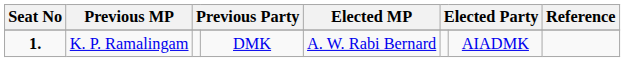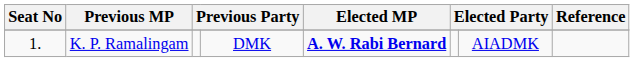(35, 43) bold -> (35, 43) normal
(372, 43) normal -> (377, 43) bold
